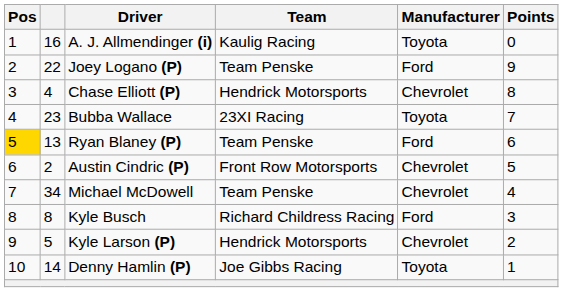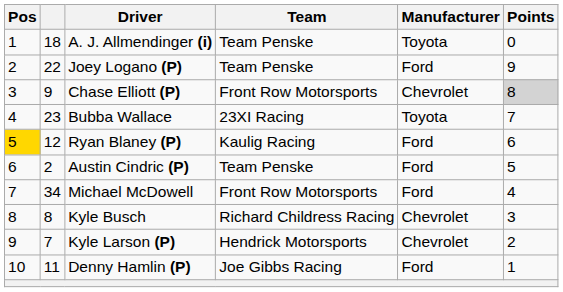(52, 41) 16 -> (52, 41) 18
(267, 41) Kaulig Racing -> (266, 41) Team Penske
(48, 91) 4 -> (48, 91) 9
(293, 91) Hendrick Motorsports -> (298, 91) Front Row Motorsports
(511, 91) no background -> (511, 91) lightgrey background
(52, 141) 13 -> (52, 141) 12
(266, 141) Team Penske -> (267, 141) Kaulig Racing
(298, 166) Front Row Motorsports -> (266, 166) Team Penske
(435, 166) Chevrolet -> (418, 166) Ford
(266, 191) Team Penske -> (298, 191) Front Row Motorsports
(435, 191) Chevrolet -> (418, 191) Ford
(418, 216) Ford -> (435, 216) Chevrolet
(48, 241) 5 -> (48, 241) 7
(52, 266) 14 -> (52, 266) 11
(424, 266) Toyota -> (418, 266) Ford
